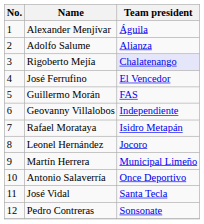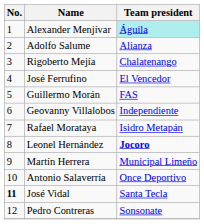(134, 29) no background -> (134, 29) paleturquoise background
(148, 62) lavender background -> (148, 62) no background
(133, 144) normal -> (134, 144) bold
(12, 194) normal -> (12, 194) bold
